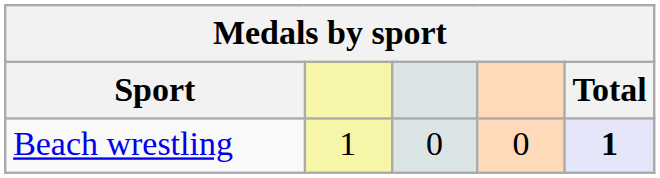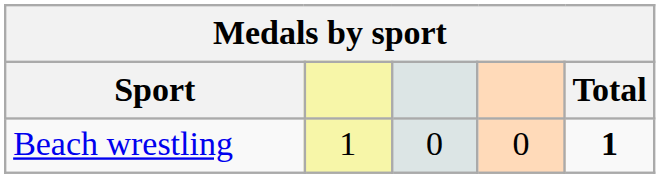(610, 145) lavender background -> (610, 145) no background
